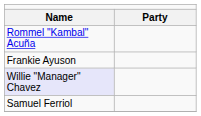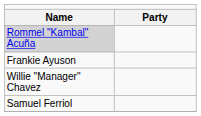(48, 39) no background -> (48, 39) lightgrey background
(44, 82) lavender background -> (44, 82) no background
